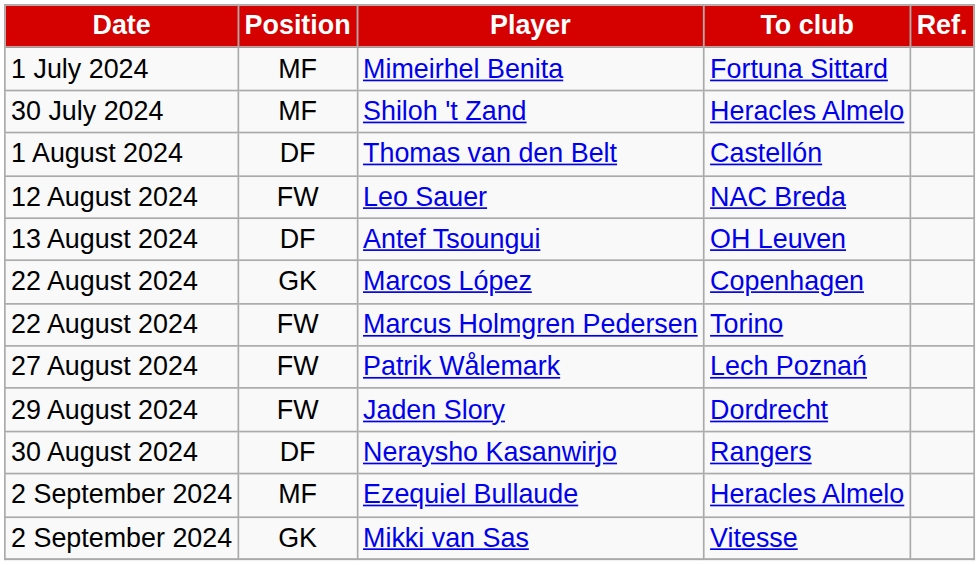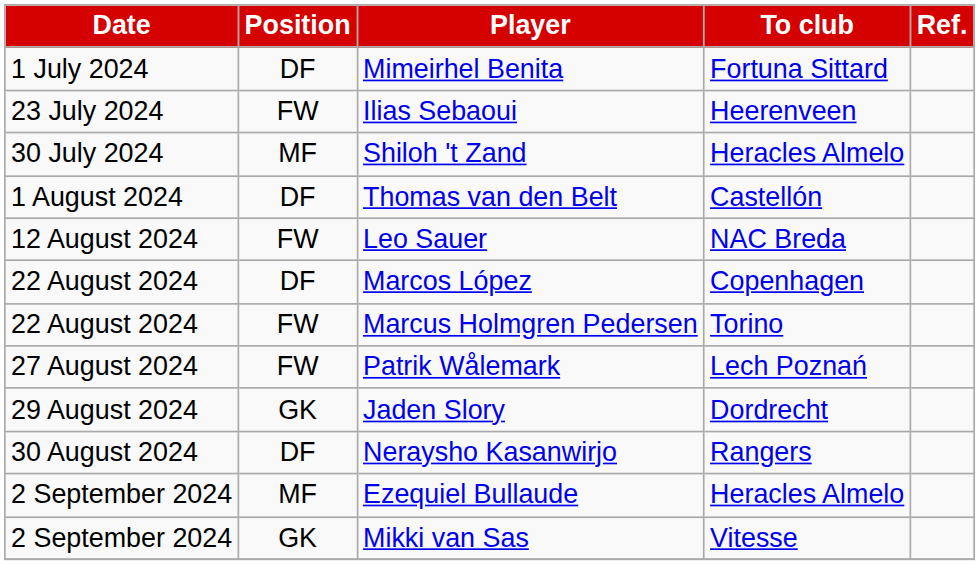(298, 68) MF -> (298, 68) DF
+ row: (440, 111)
- row: (452, 238)
(298, 281) GK -> (298, 281) DF
(298, 409) FW -> (298, 409) GK
